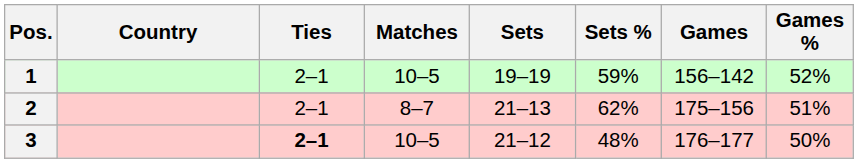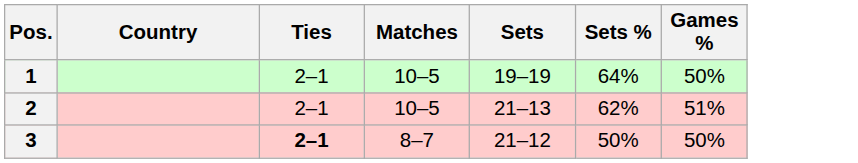- column: (714, 32)
(618, 76) 59% -> (618, 76) 64%
(810, 76) 52% -> (704, 76) 50%
(417, 108) 8–7 -> (417, 108) 10–5
(417, 141) 10–5 -> (417, 141) 8–7
(618, 141) 48% -> (618, 141) 50%
